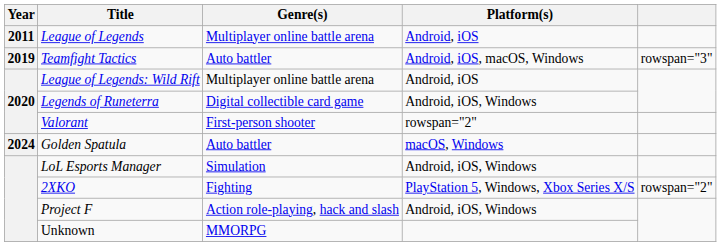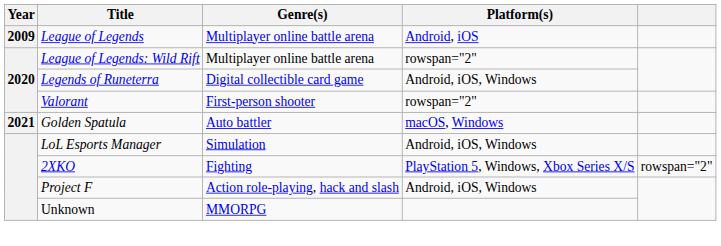(21, 36) 2011 -> (21, 36) 2009
- row: (89, 58)
(442, 79) Android, iOS -> (441, 58) rowspan="2"
(21, 144) 2024 -> (21, 123) 2021
